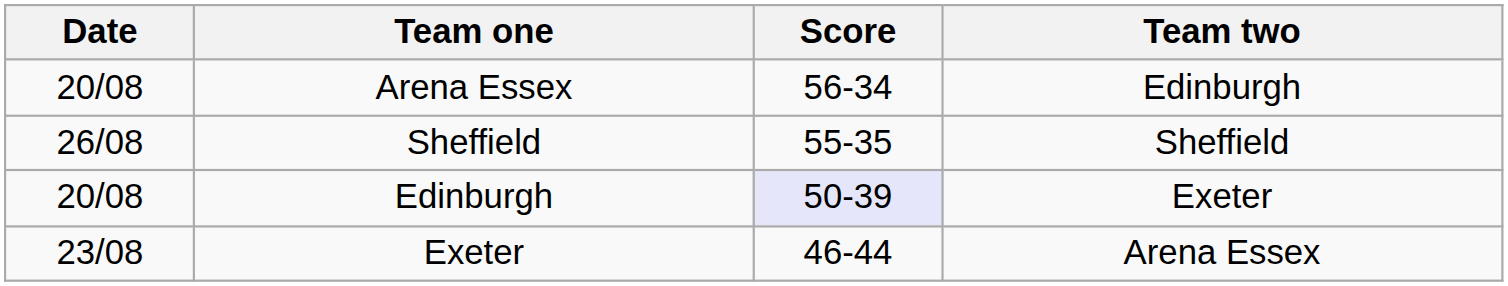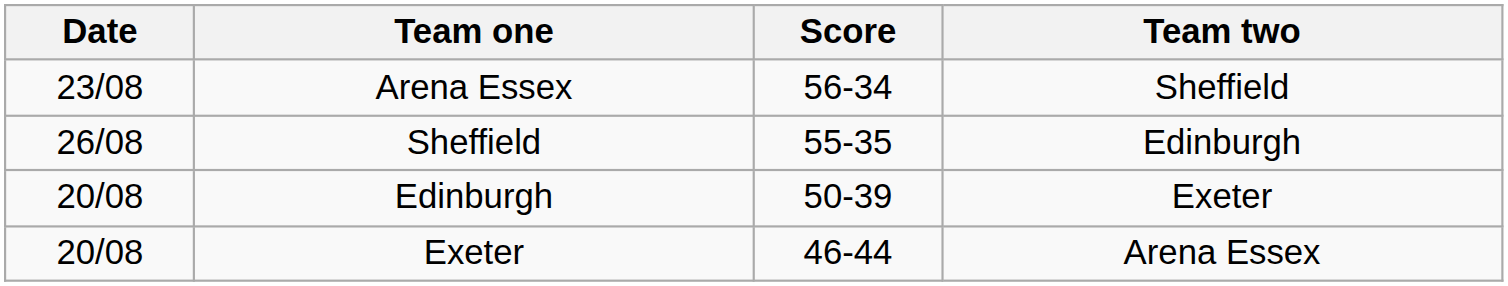(100, 87) 20/08 -> (100, 87) 23/08
(1222, 87) Edinburgh -> (1222, 87) Sheffield
(1222, 142) Sheffield -> (1222, 142) Edinburgh
(848, 197) lavender background -> (848, 197) no background
(100, 252) 23/08 -> (100, 252) 20/08
